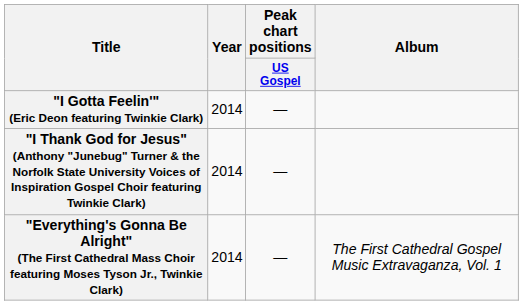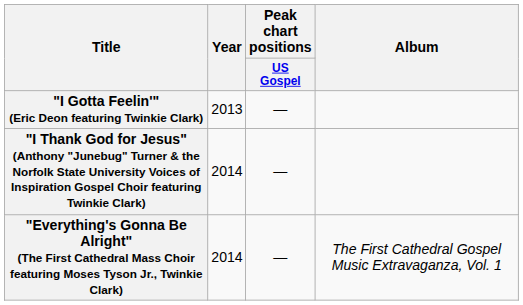(227, 109) 2014 -> (227, 109) 2013
